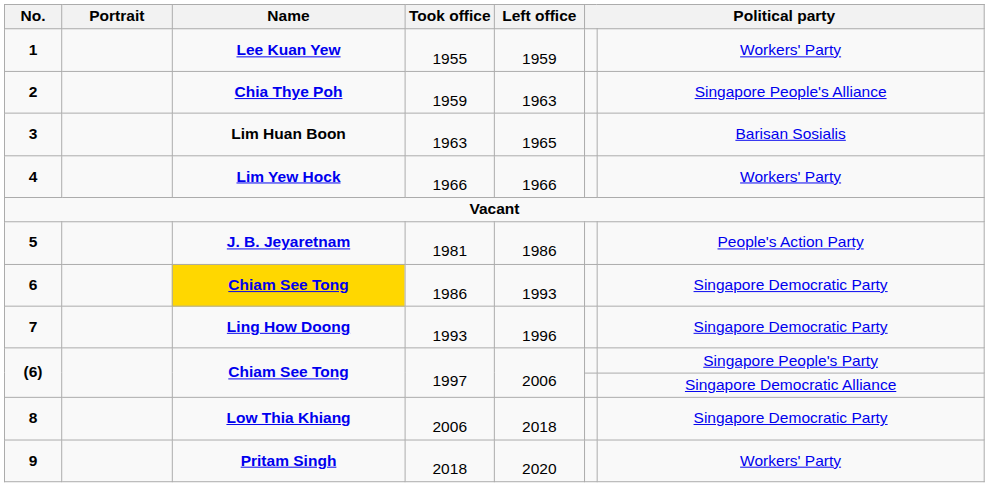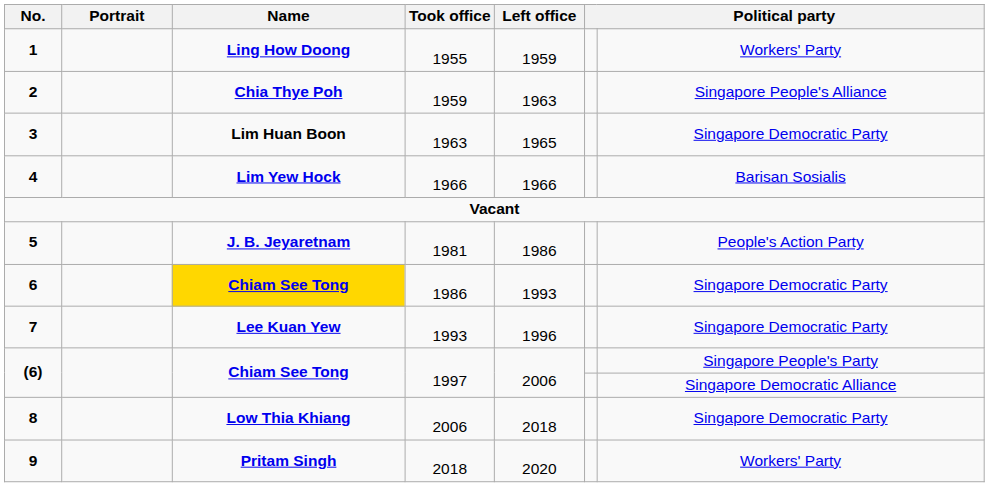(289, 50) Lee Kuan Yew -> (289, 50) Ling How Doong
(791, 134) Barisan Sosialis -> (791, 134) Singapore Democratic Party
(791, 176) Workers' Party -> (791, 176) Barisan Sosialis
(289, 327) Ling How Doong -> (289, 327) Lee Kuan Yew
